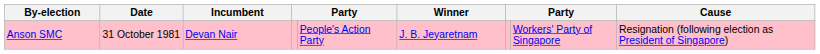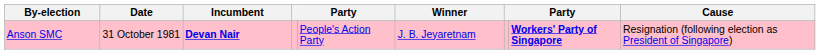(211, 35) normal -> (212, 35) bold
(553, 35) normal -> (554, 35) bold
